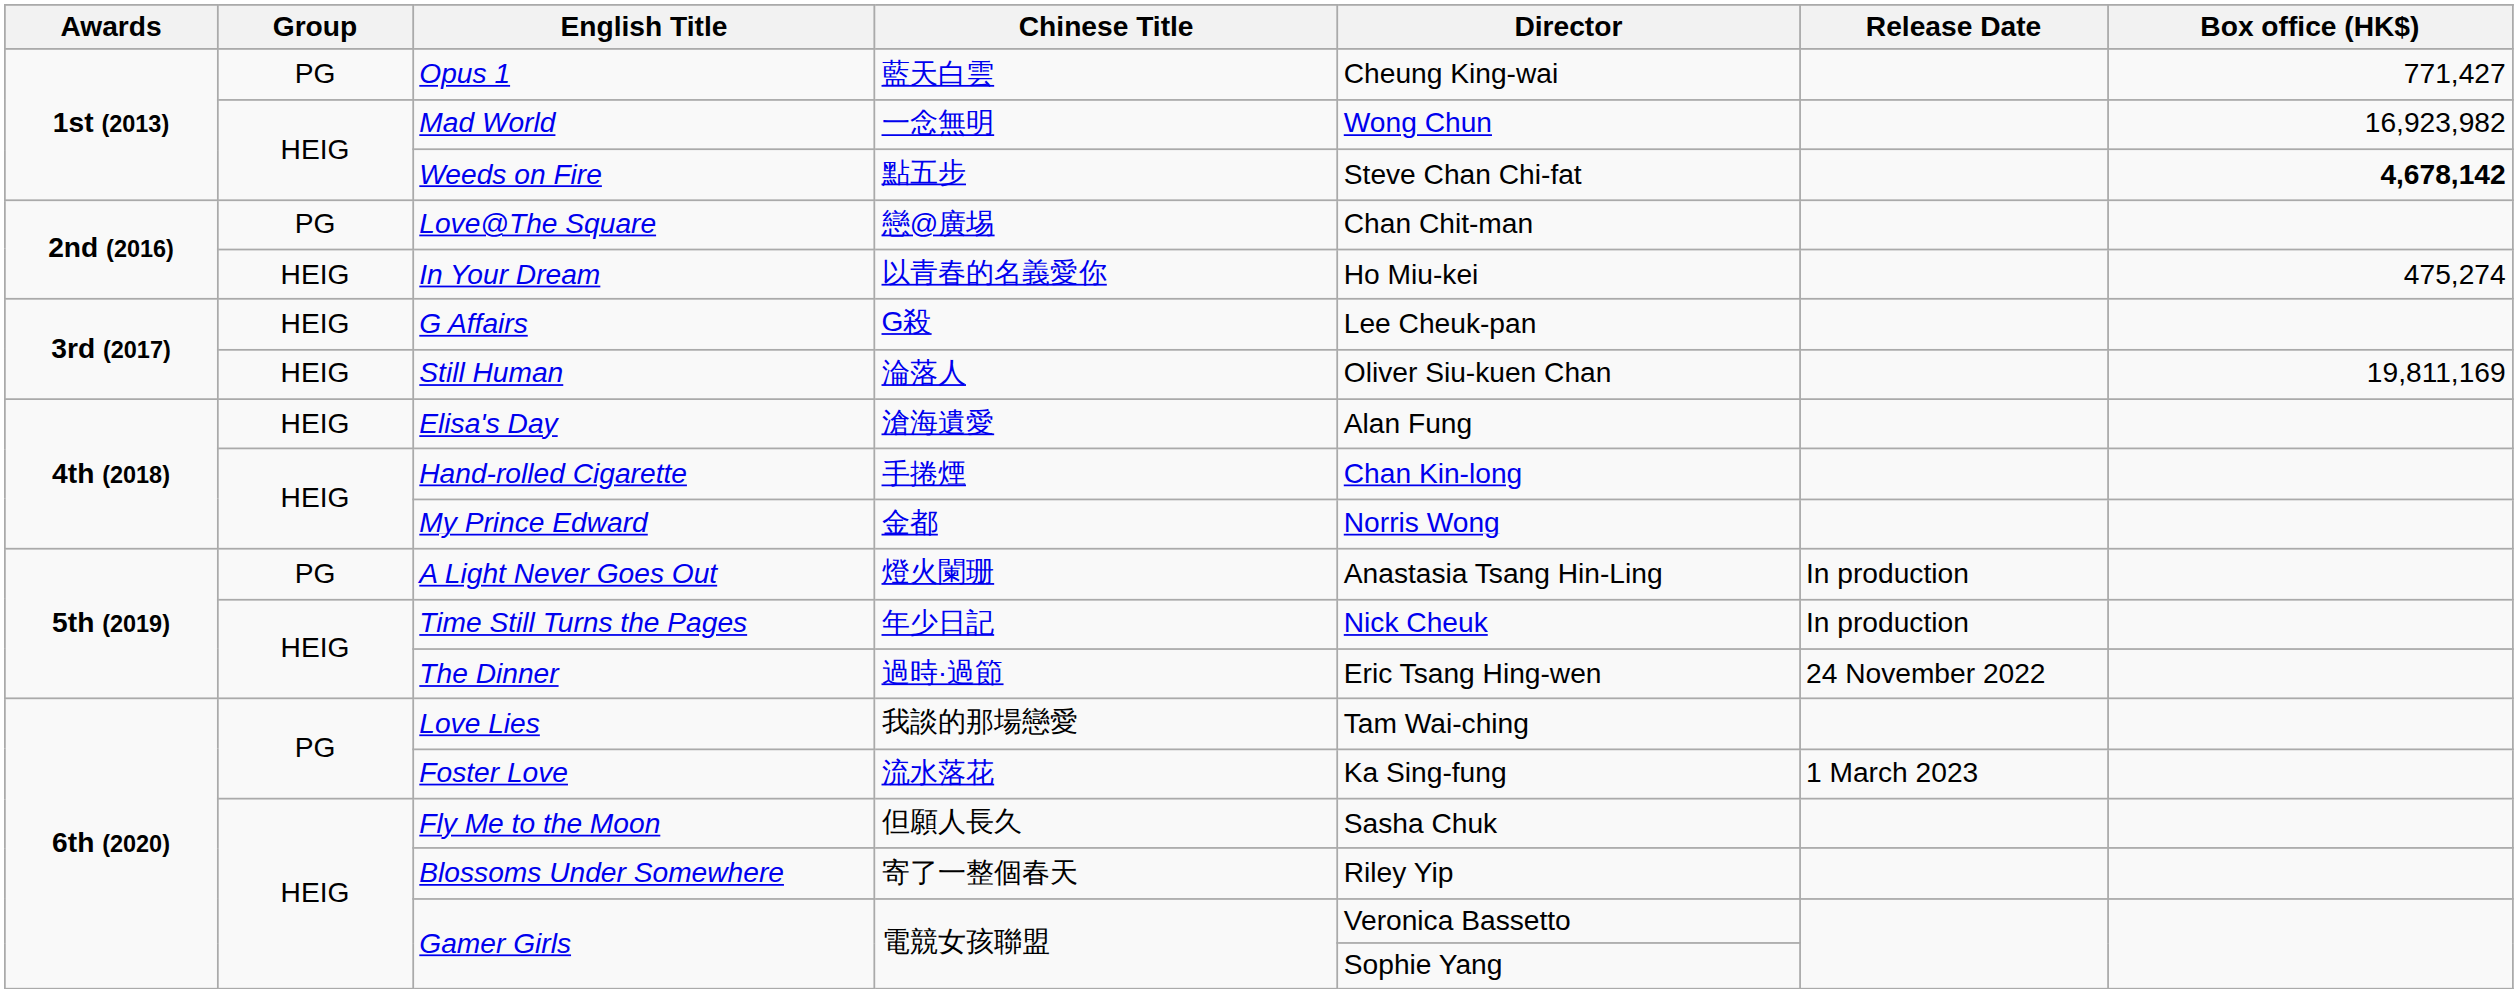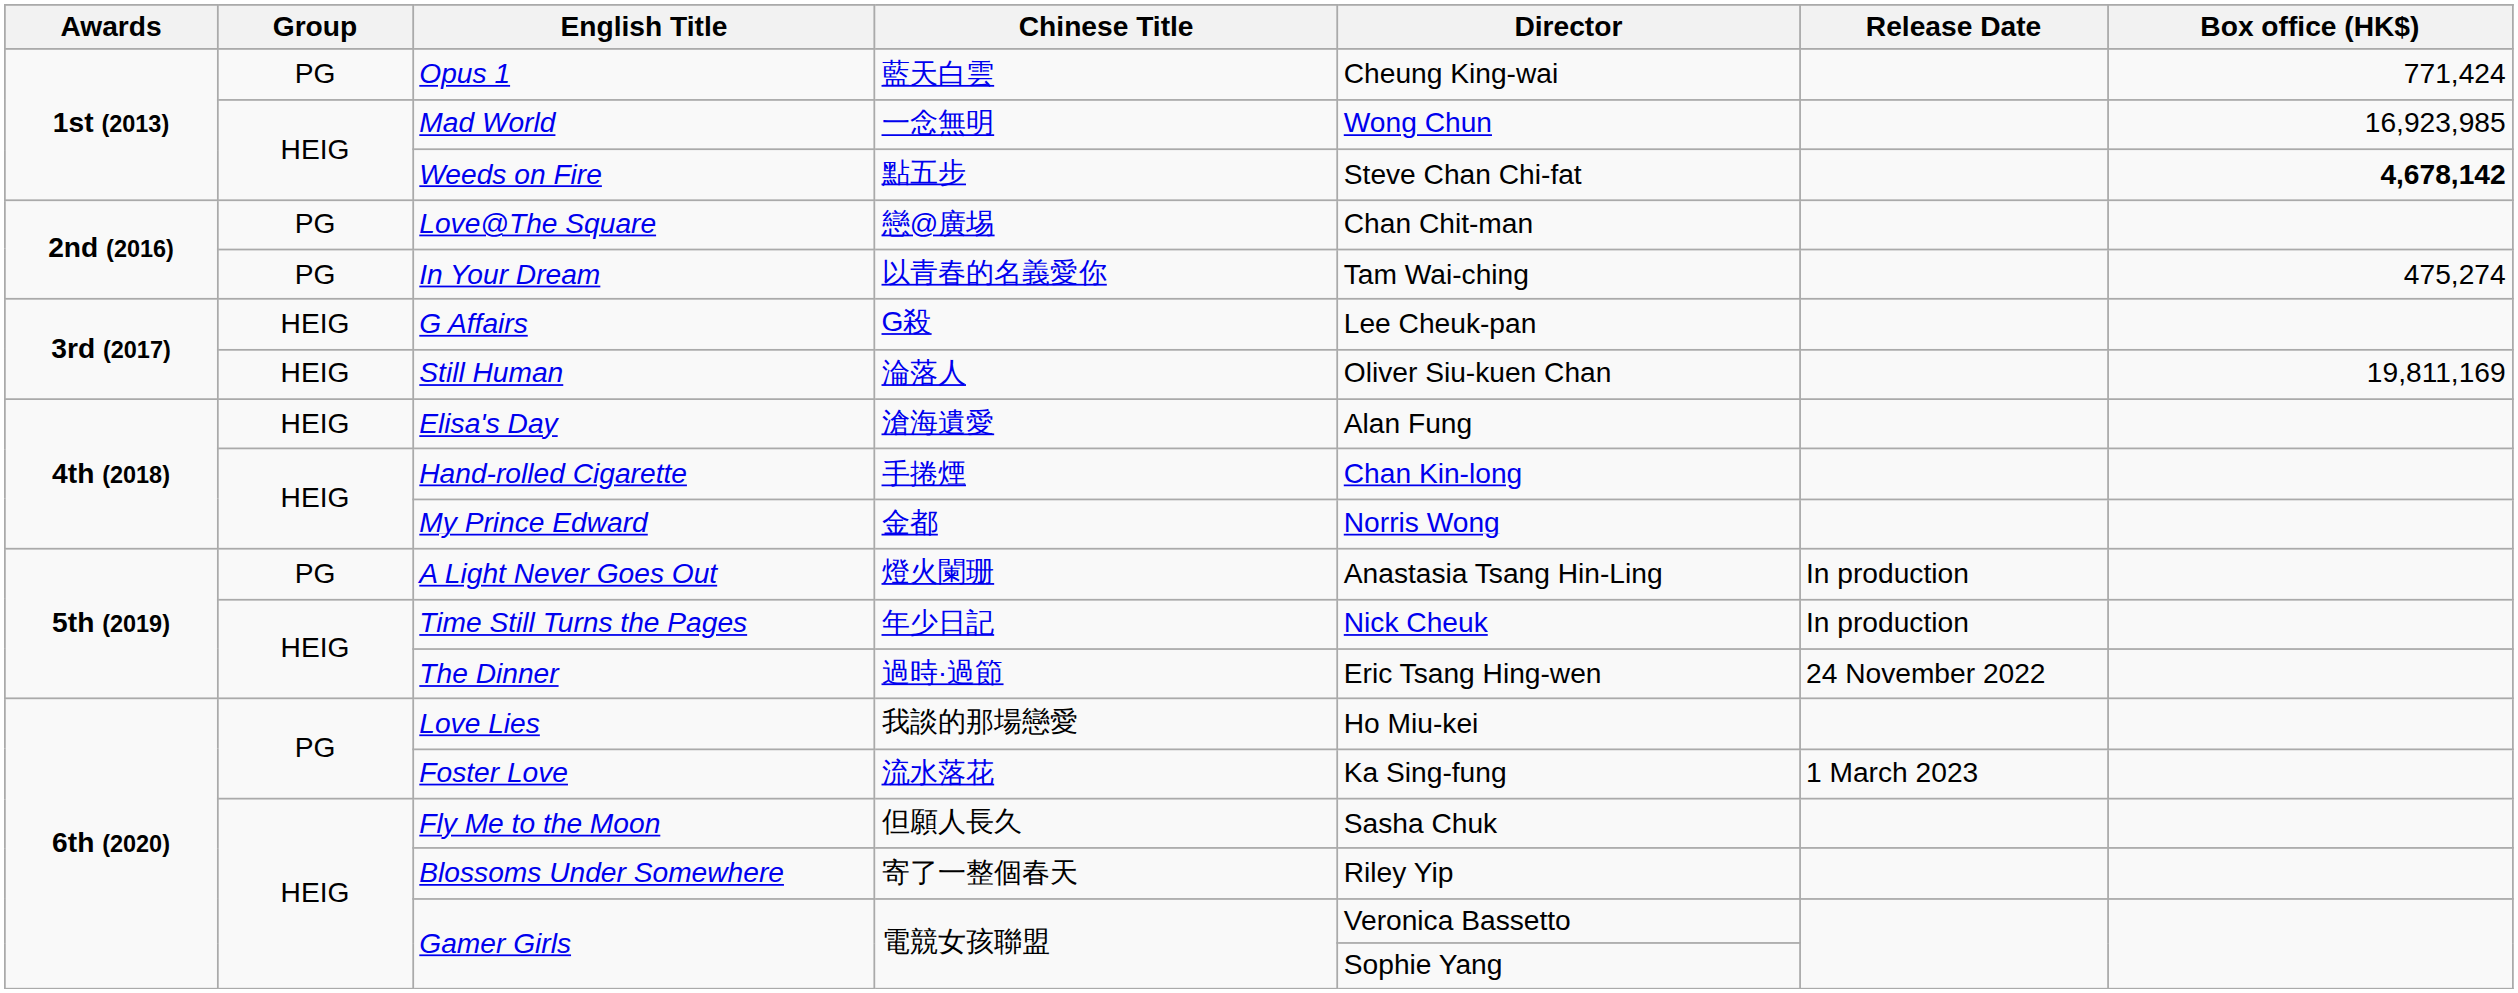(2455, 74) 771,427 -> (2455, 74) 771,424
(2435, 124) 16,923,982 -> (2435, 124) 16,923,985
(315, 273) HEIG -> (315, 273) PG
(1411, 273) Ho Miu-kei -> (1436, 273) Tam Wai-ching
(1436, 723) Tam Wai-ching -> (1411, 723) Ho Miu-kei
